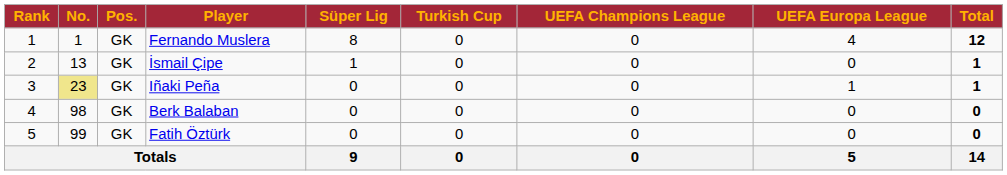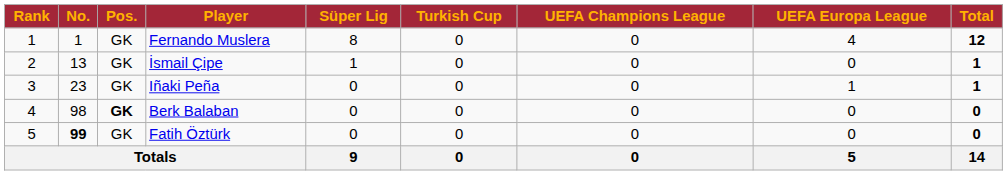(78, 87) khaki background -> (78, 87) no background
(122, 110) normal -> (122, 110) bold
(78, 134) normal -> (78, 134) bold
